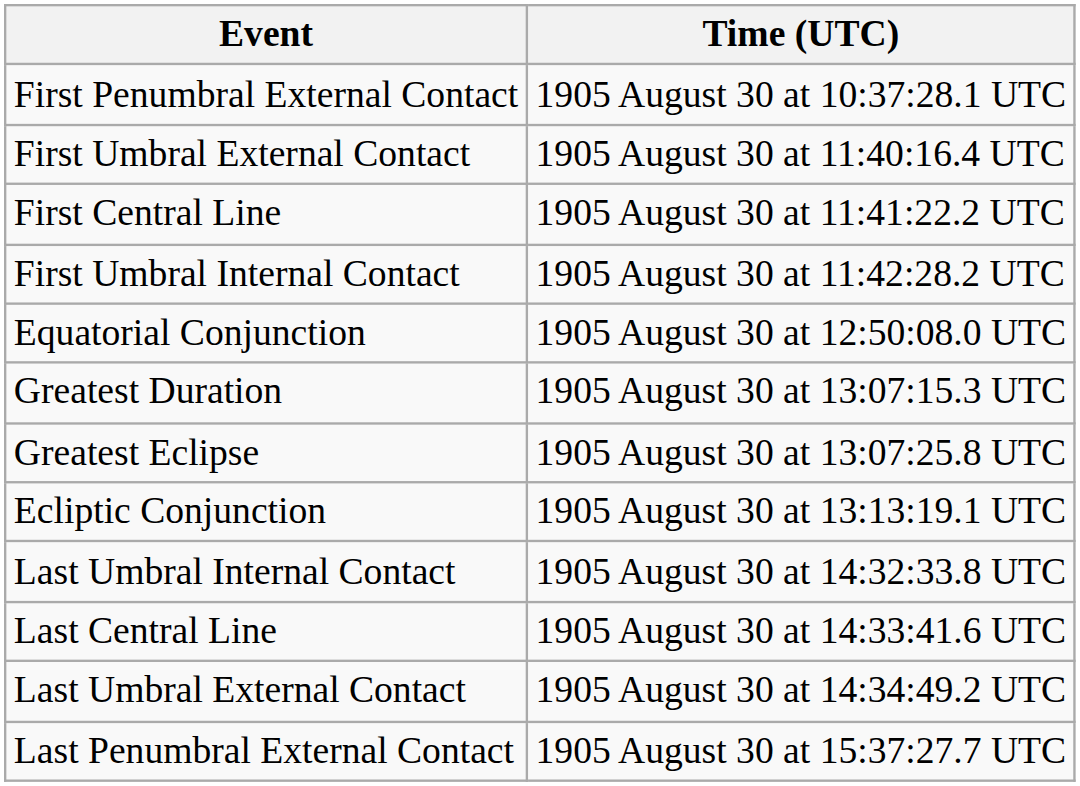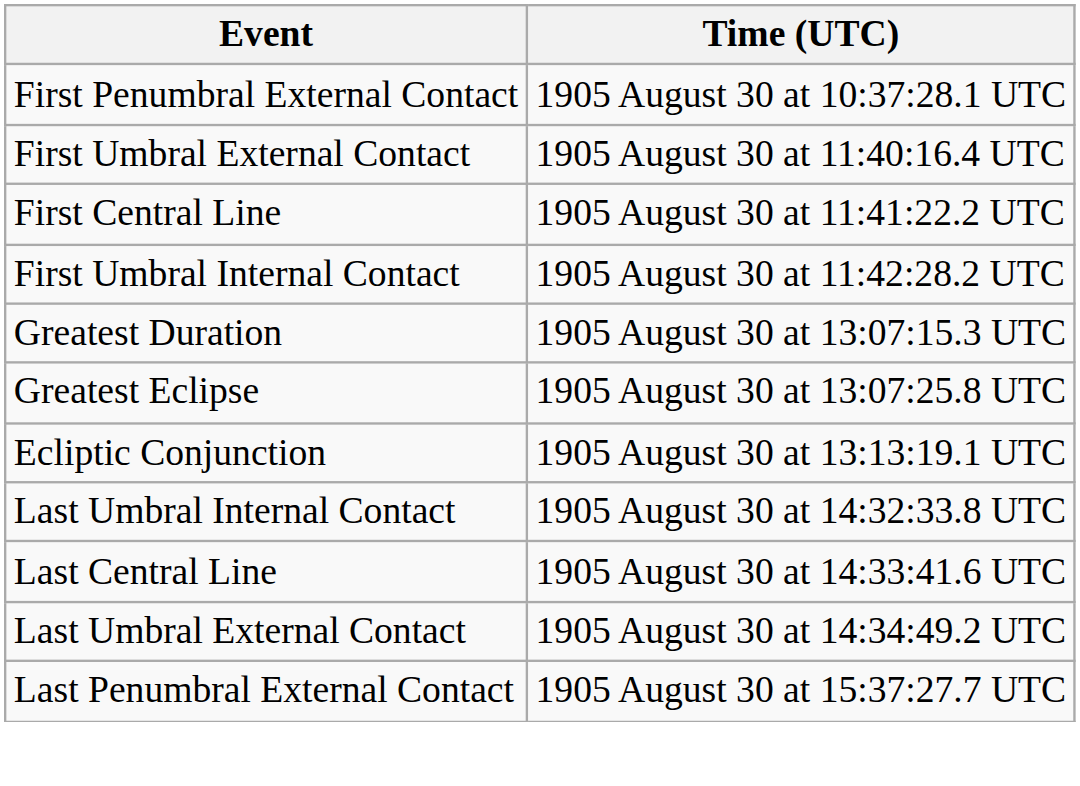- row: (190, 332)
